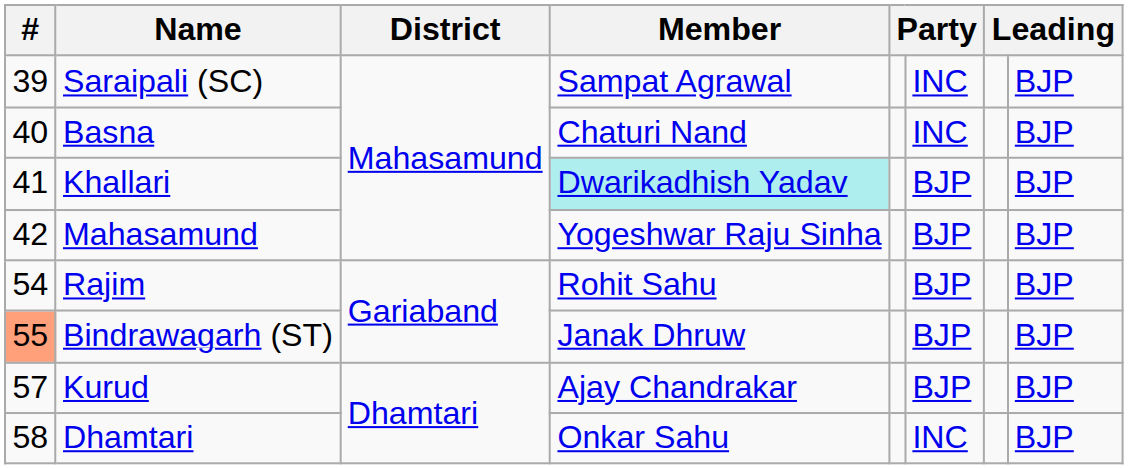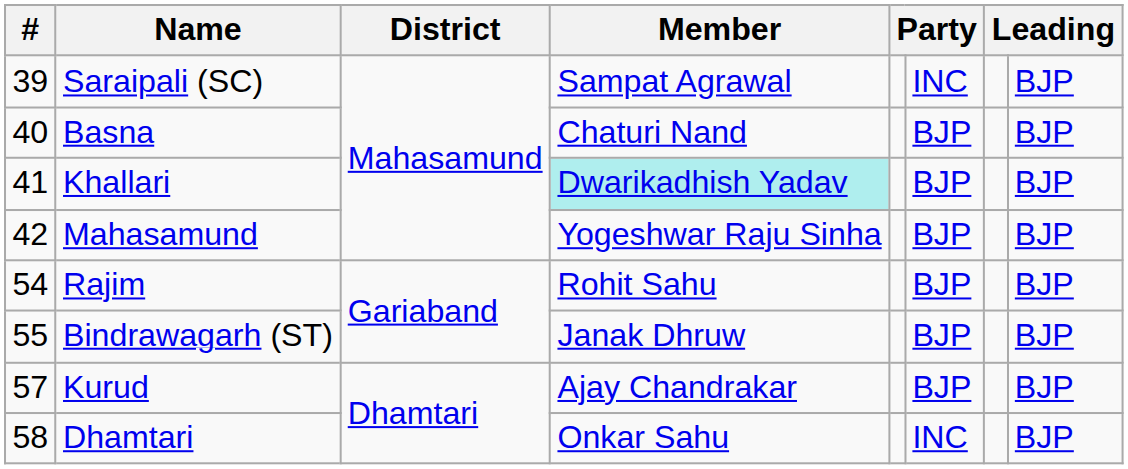(940, 132) INC -> (942, 132) BJP
(30, 336) lightsalmon background -> (30, 336) no background
